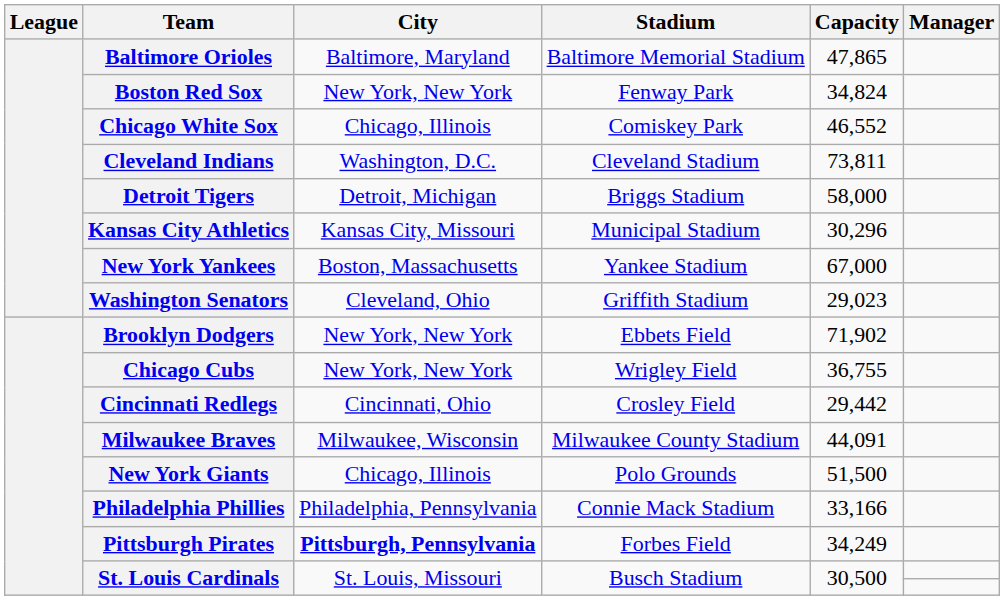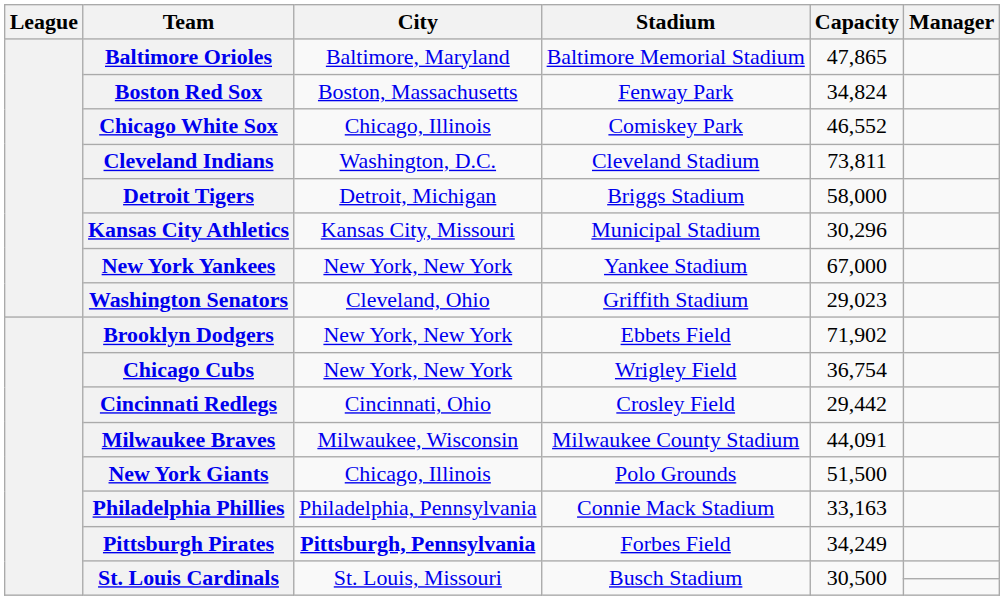(418, 91) New York, New York -> (418, 91) Boston, Massachusetts
(418, 265) Boston, Massachusetts -> (418, 265) New York, New York
(857, 369) 36,755 -> (857, 369) 36,754
(857, 508) 33,166 -> (857, 508) 33,163
